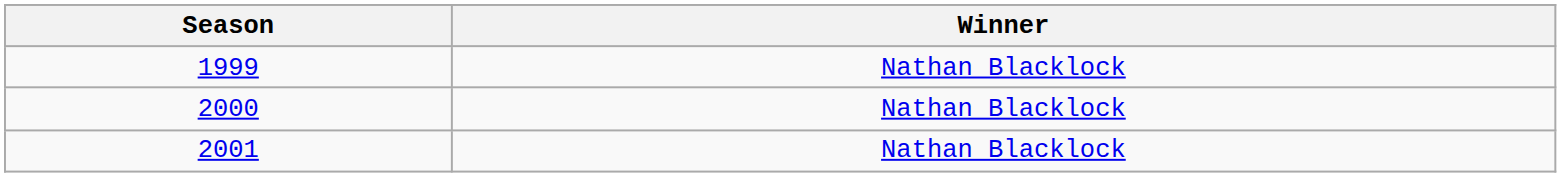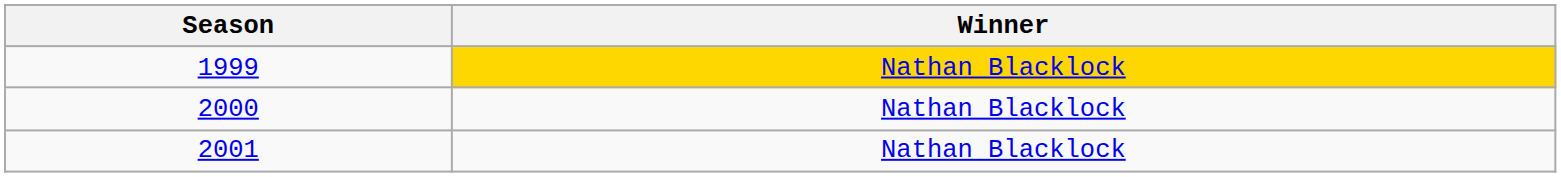(1003, 67) no background -> (1003, 67) gold background
